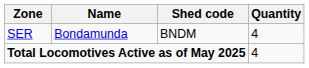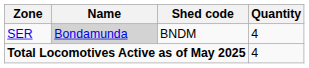(91, 33) no background -> (91, 33) lightgrey background
